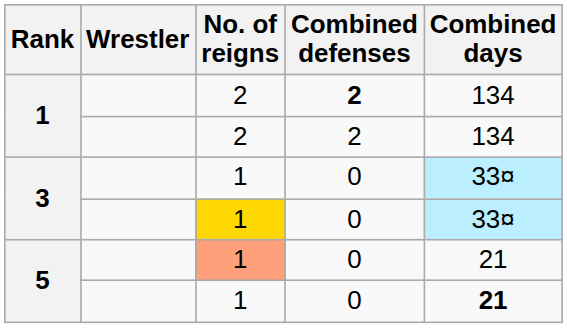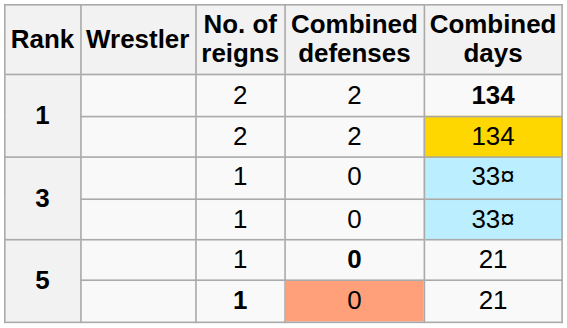(354, 95) bold -> (354, 95) normal
(493, 95) normal -> (493, 95) bold
(493, 136) no background -> (493, 136) gold background
(240, 218) gold background -> (240, 218) no background
(240, 259) lightsalmon background -> (240, 259) no background
(354, 259) normal -> (354, 259) bold
(240, 300) normal -> (240, 300) bold
(354, 300) no background -> (354, 300) lightsalmon background
(493, 300) bold -> (493, 300) normal
